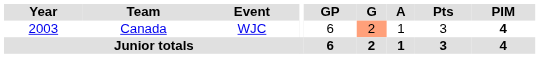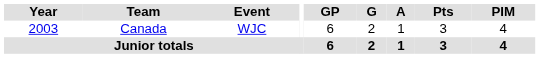(372, 28) lightsalmon background -> (372, 28) no background
(503, 28) bold -> (503, 28) normal
